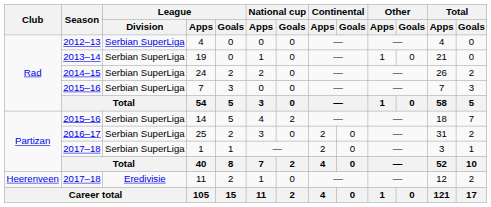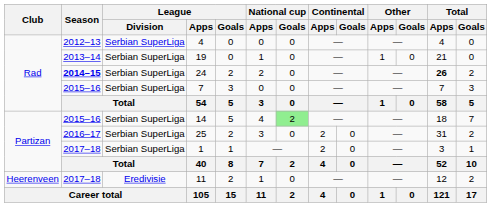(82, 73) normal -> (82, 73) bold
(442, 73) normal -> (442, 73) bold
(292, 118) no background -> (292, 118) lightgreen background
